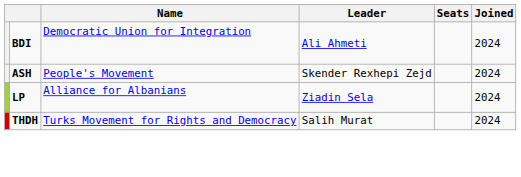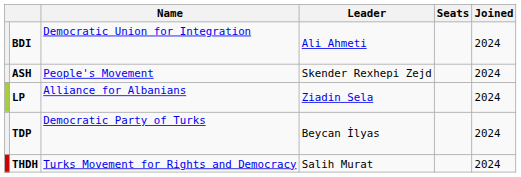+ row: (22, 133)
